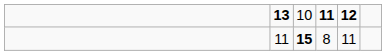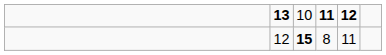(282, 38) 11 -> (282, 38) 12
